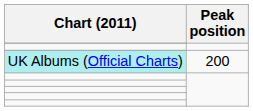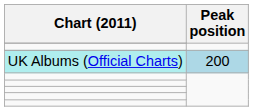(217, 61) no background -> (217, 61) lightblue background
